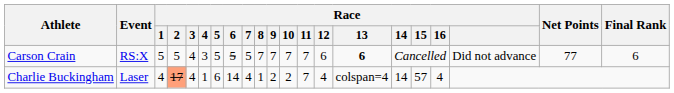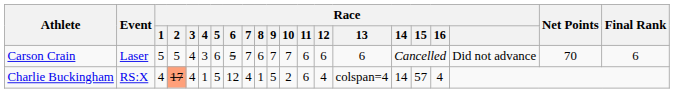(134, 56) RS:X -> (134, 56) Laser
(217, 56) 5 -> (217, 56) 6
(248, 56) 5 -> (248, 56) 7
(261, 56) 7 -> (261, 56) 6
(306, 56) 7 -> (306, 56) 6
(362, 56) bold -> (362, 56) normal
(570, 56) 77 -> (570, 56) 70
(134, 77) Laser -> (134, 77) RS:X
(217, 77) 6 -> (217, 77) 5
(233, 77) 14 -> (233, 77) 12
(273, 77) 2 -> (273, 77) 5
(306, 77) 7 -> (306, 77) 6
